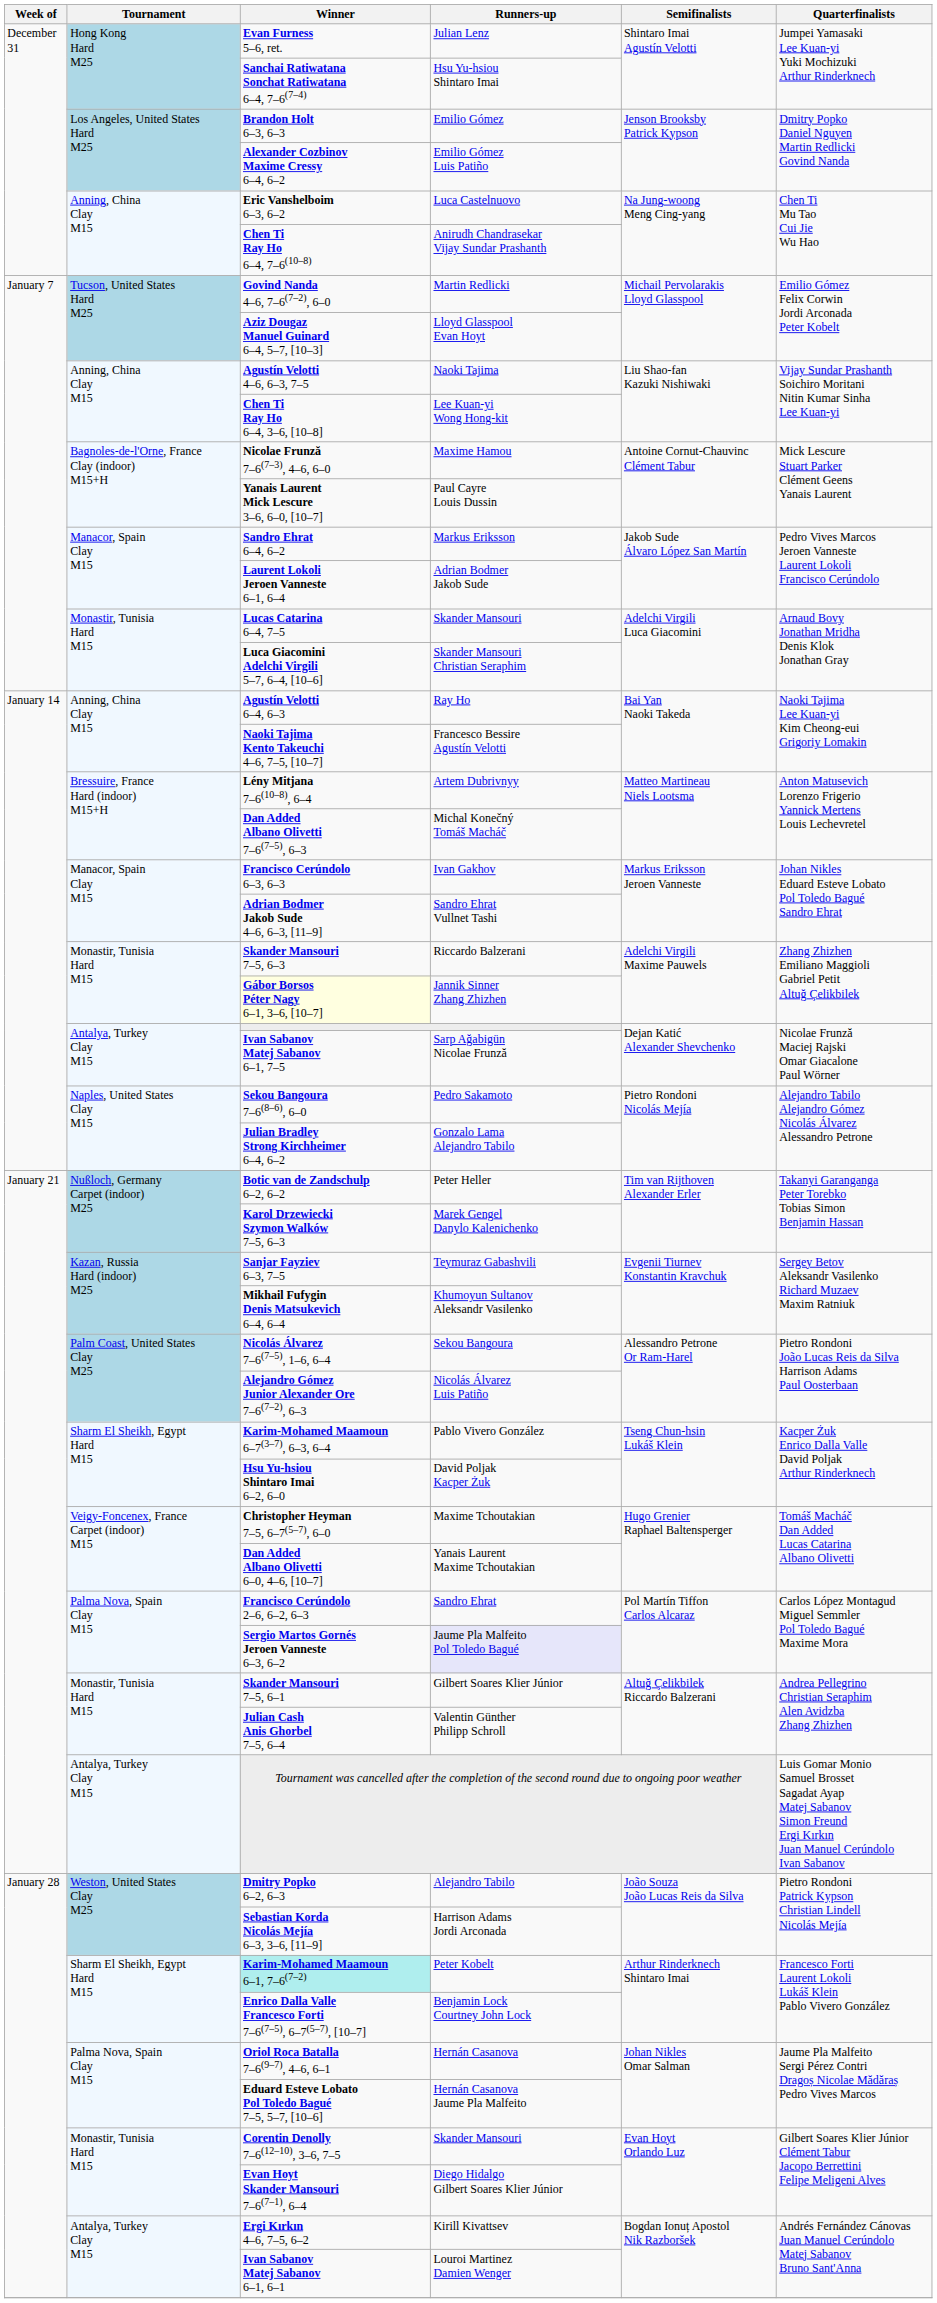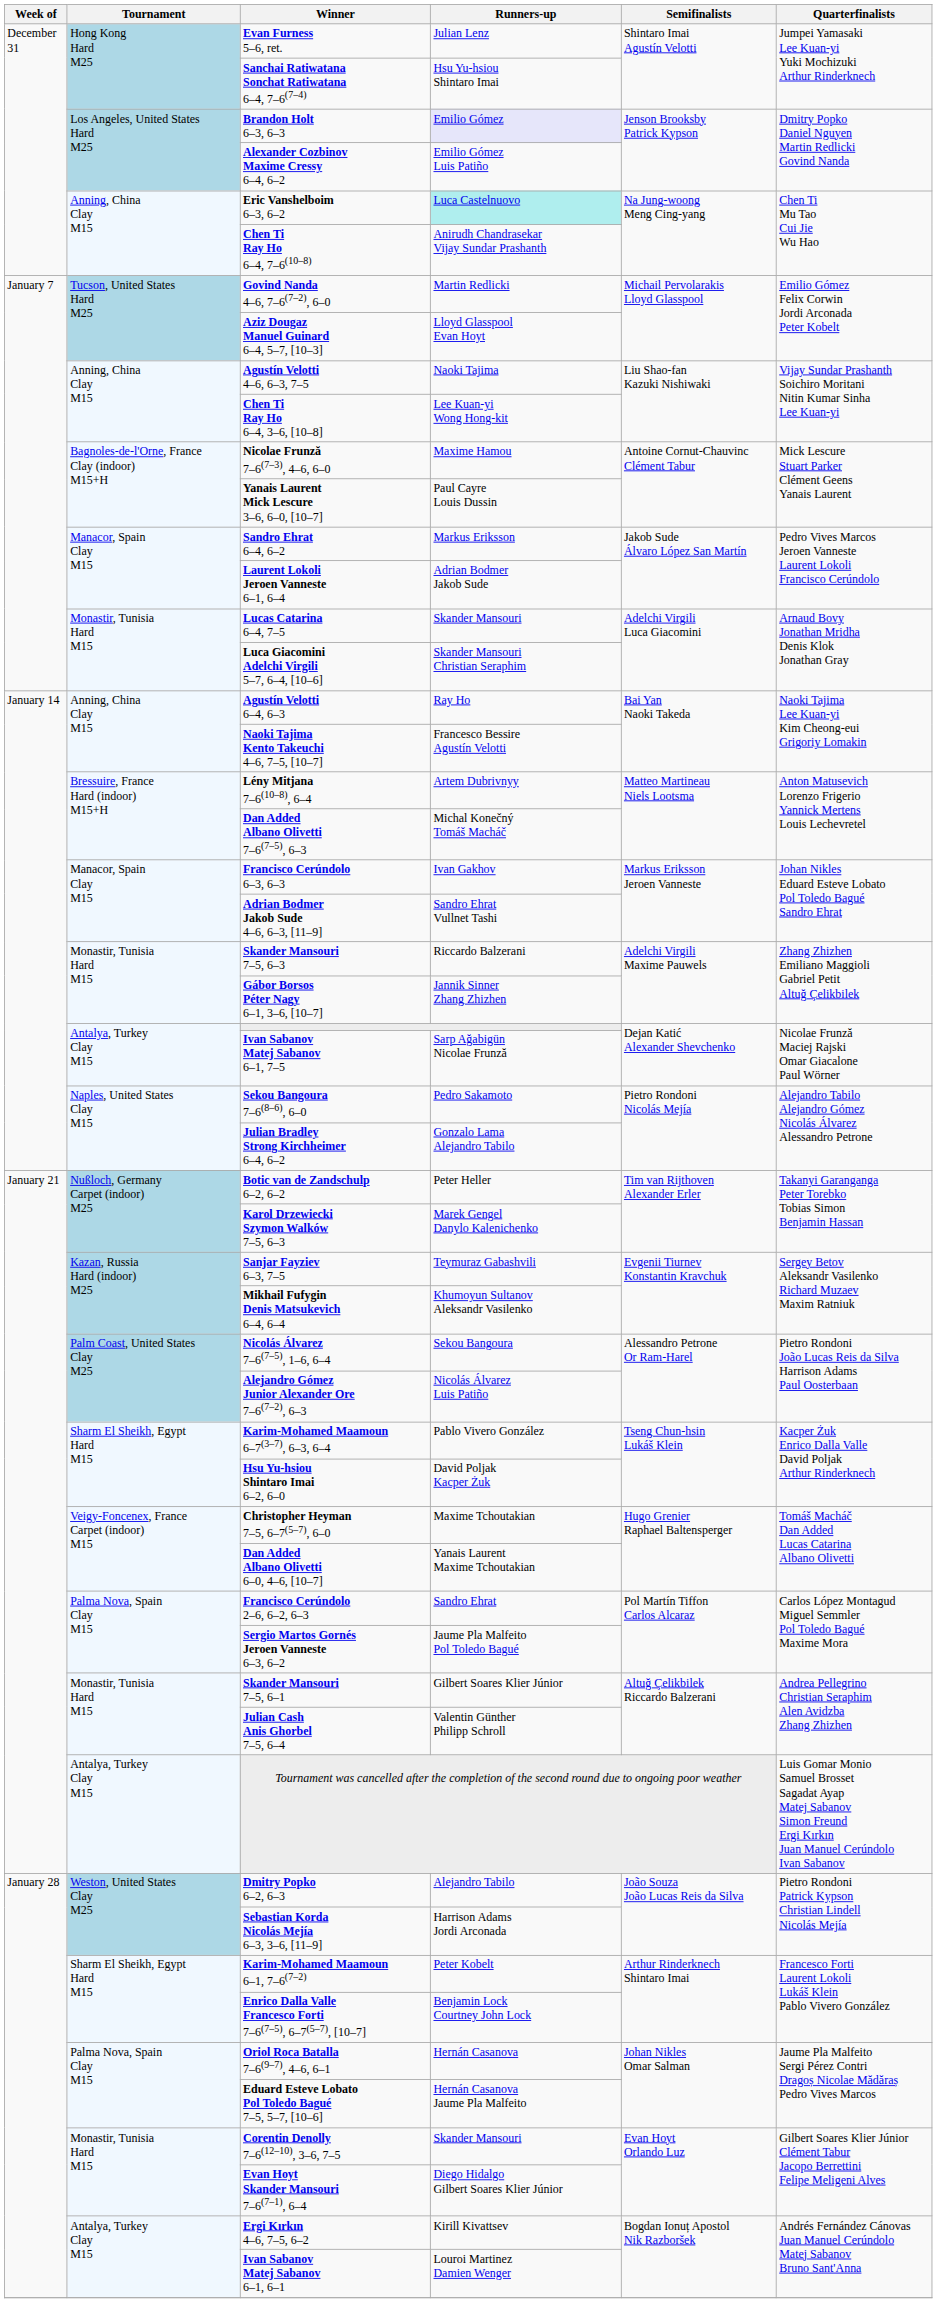(469, 118) no background -> (469, 118) lavender background
(477, 200) no background -> (477, 200) paleturquoise background
(283, 999) lightyellow background -> (283, 999) no background
(480, 1641) lavender background -> (480, 1641) no background
(316, 1973) paleturquoise background -> (316, 1973) no background
